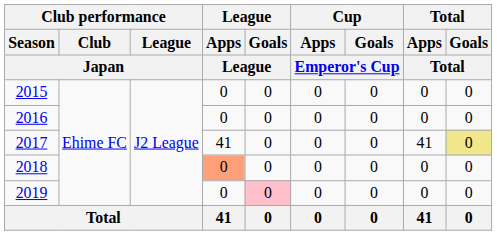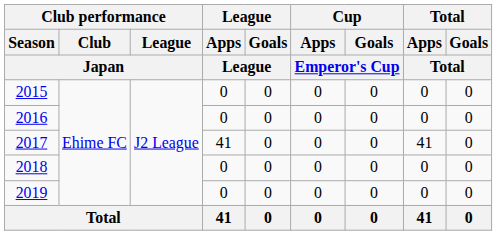(469, 142) khaki background -> (469, 142) no background
(224, 167) lightsalmon background -> (224, 167) no background
(268, 192) pink background -> (268, 192) no background
